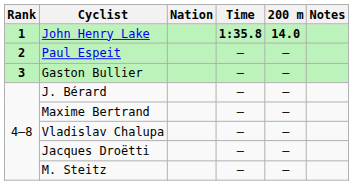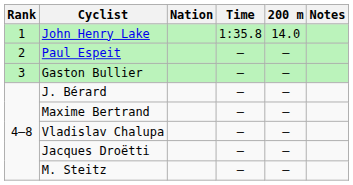(22, 34) bold -> (22, 34) normal
(240, 34) bold -> (240, 34) normal
(286, 34) bold -> (286, 34) normal
(22, 53) bold -> (22, 53) normal
(22, 73) bold -> (22, 73) normal
